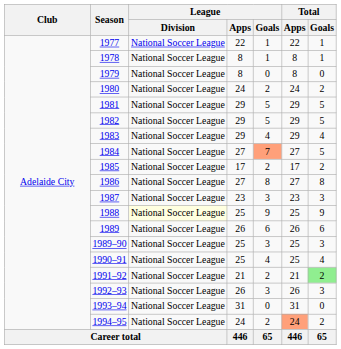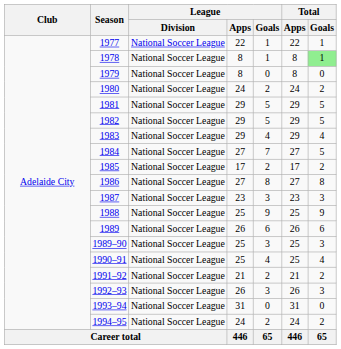(322, 58) no background -> (322, 58) lightgreen background
(267, 151) lightsalmon background -> (267, 151) no background
(178, 213) lightyellow background -> (178, 213) no background
(322, 275) lightgreen background -> (322, 275) no background
(295, 321) lightsalmon background -> (295, 321) no background
